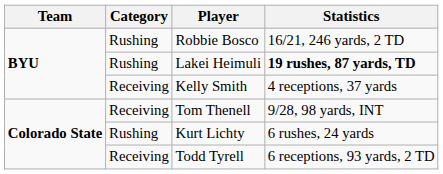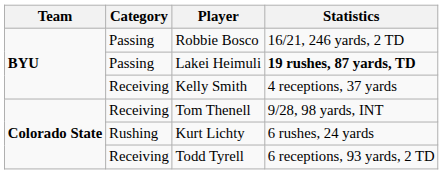(134, 40) Rushing -> (132, 40) Passing
(134, 63) Rushing -> (132, 63) Passing
